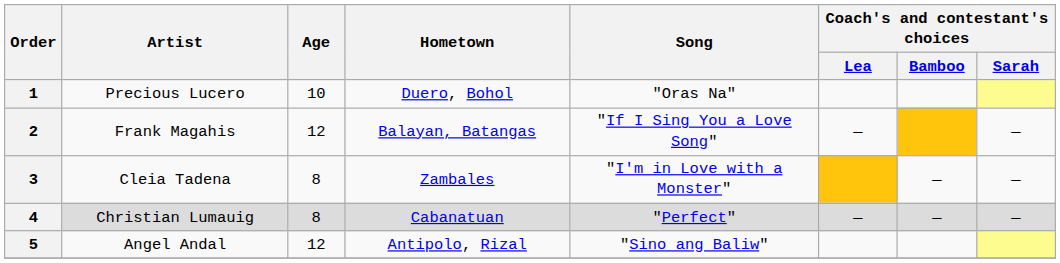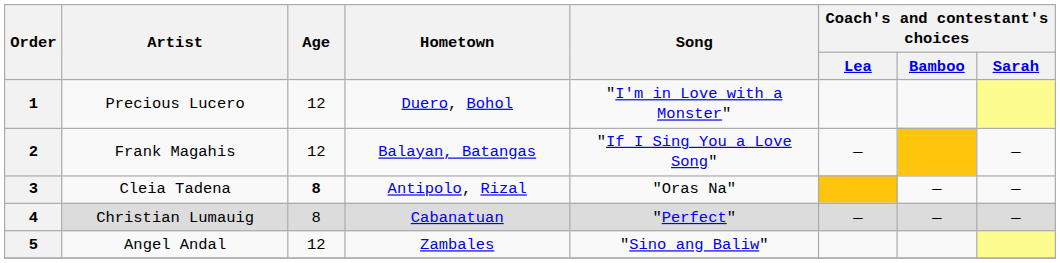(316, 94) 10 -> (316, 104) 12
(694, 94) "Oras Na" -> (694, 104) "I'm in Love with a Monster"
(316, 179) normal -> (316, 189) bold
(457, 179) Zambales -> (457, 189) Antipolo, Rizal
(694, 179) "I'm in Love with a Monster" -> (694, 189) "Oras Na"
(457, 245) Antipolo, Rizal -> (457, 245) Zambales
